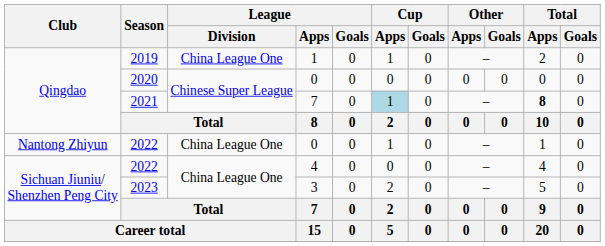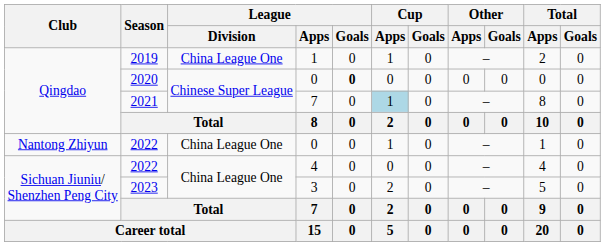(352, 79) normal -> (352, 79) bold
(542, 101) bold -> (542, 101) normal
